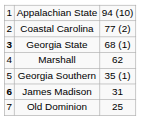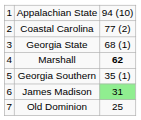(9, 44) bold -> (9, 44) normal
(118, 60) normal -> (118, 60) bold
(9, 91) bold -> (9, 91) normal
(118, 91) no background -> (118, 91) lightgreen background
